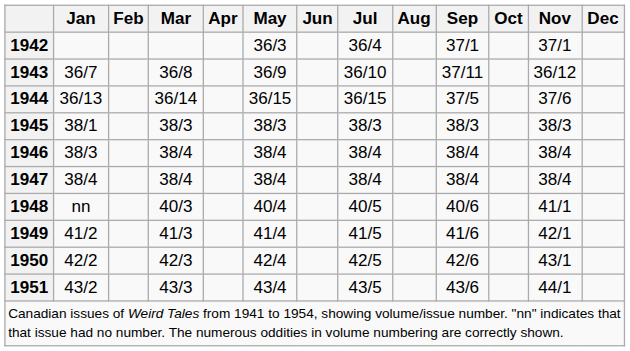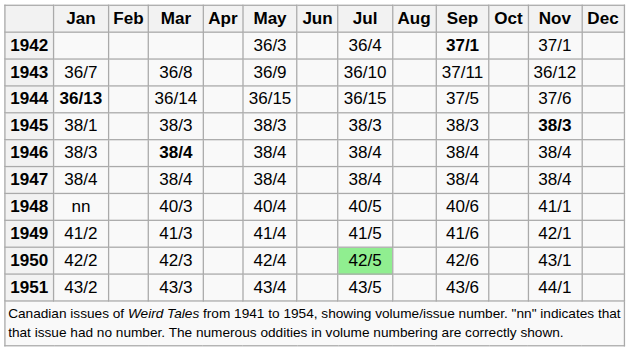(463, 45) normal -> (463, 45) bold
(81, 99) normal -> (81, 99) bold
(555, 125) normal -> (555, 126) bold
(176, 152) normal -> (176, 152) bold
(365, 260) no background -> (365, 260) lightgreen background
